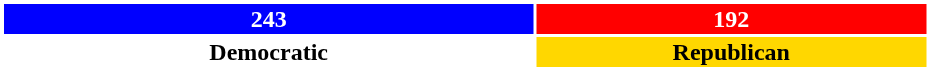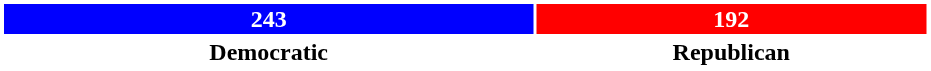(731, 51) gold background -> (731, 51) no background
